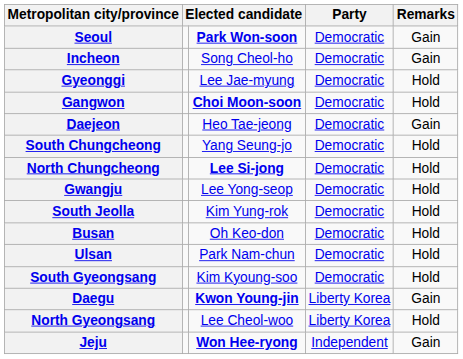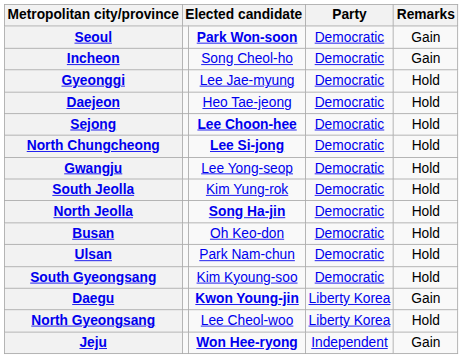- row: (93, 102)
(426, 124) Gain -> (426, 102) Hold
+ row: (93, 124)
- row: (93, 146)
+ row: (93, 211)
